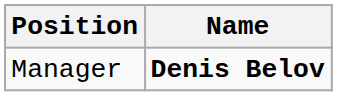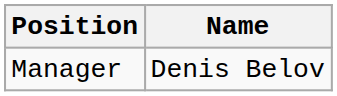(238, 70) bold -> (238, 70) normal
